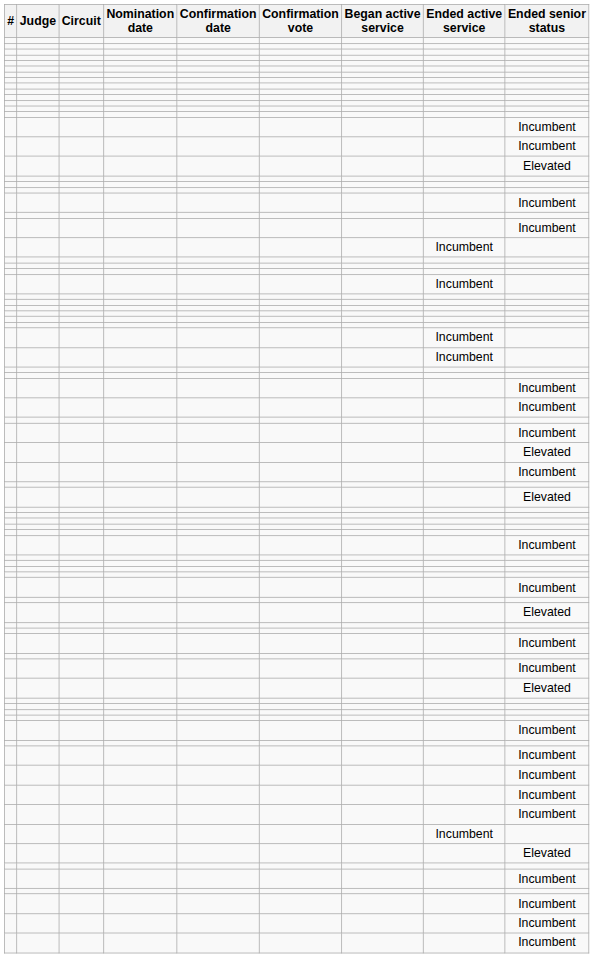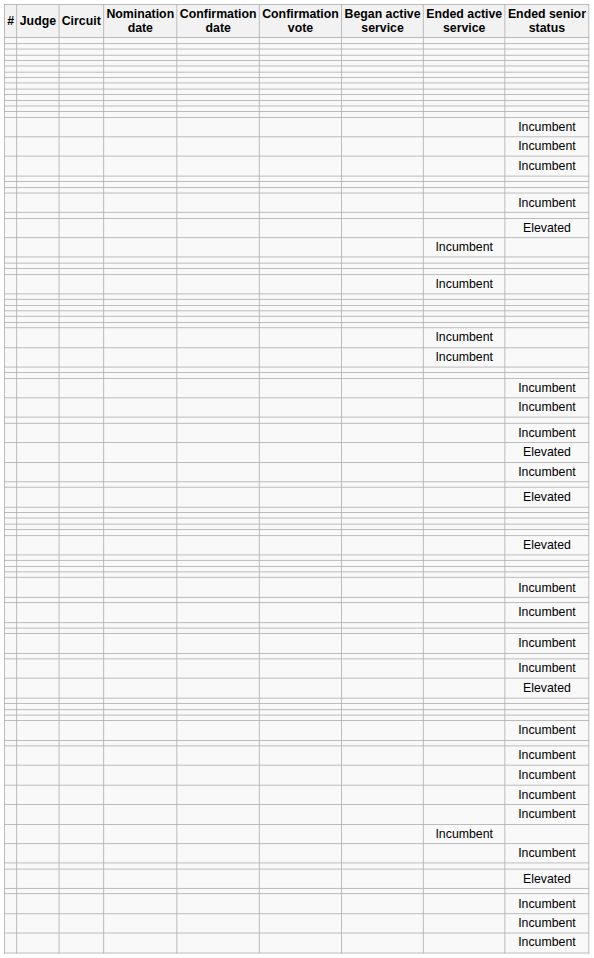(547, 166) Elevated -> (547, 166) Incumbent
(547, 228) Incumbent -> (547, 228) Elevated
(547, 545) Incumbent -> (547, 545) Elevated
(547, 612) Elevated -> (547, 612) Incumbent
(547, 853) Elevated -> (547, 853) Incumbent
(547, 878) Incumbent -> (547, 878) Elevated
